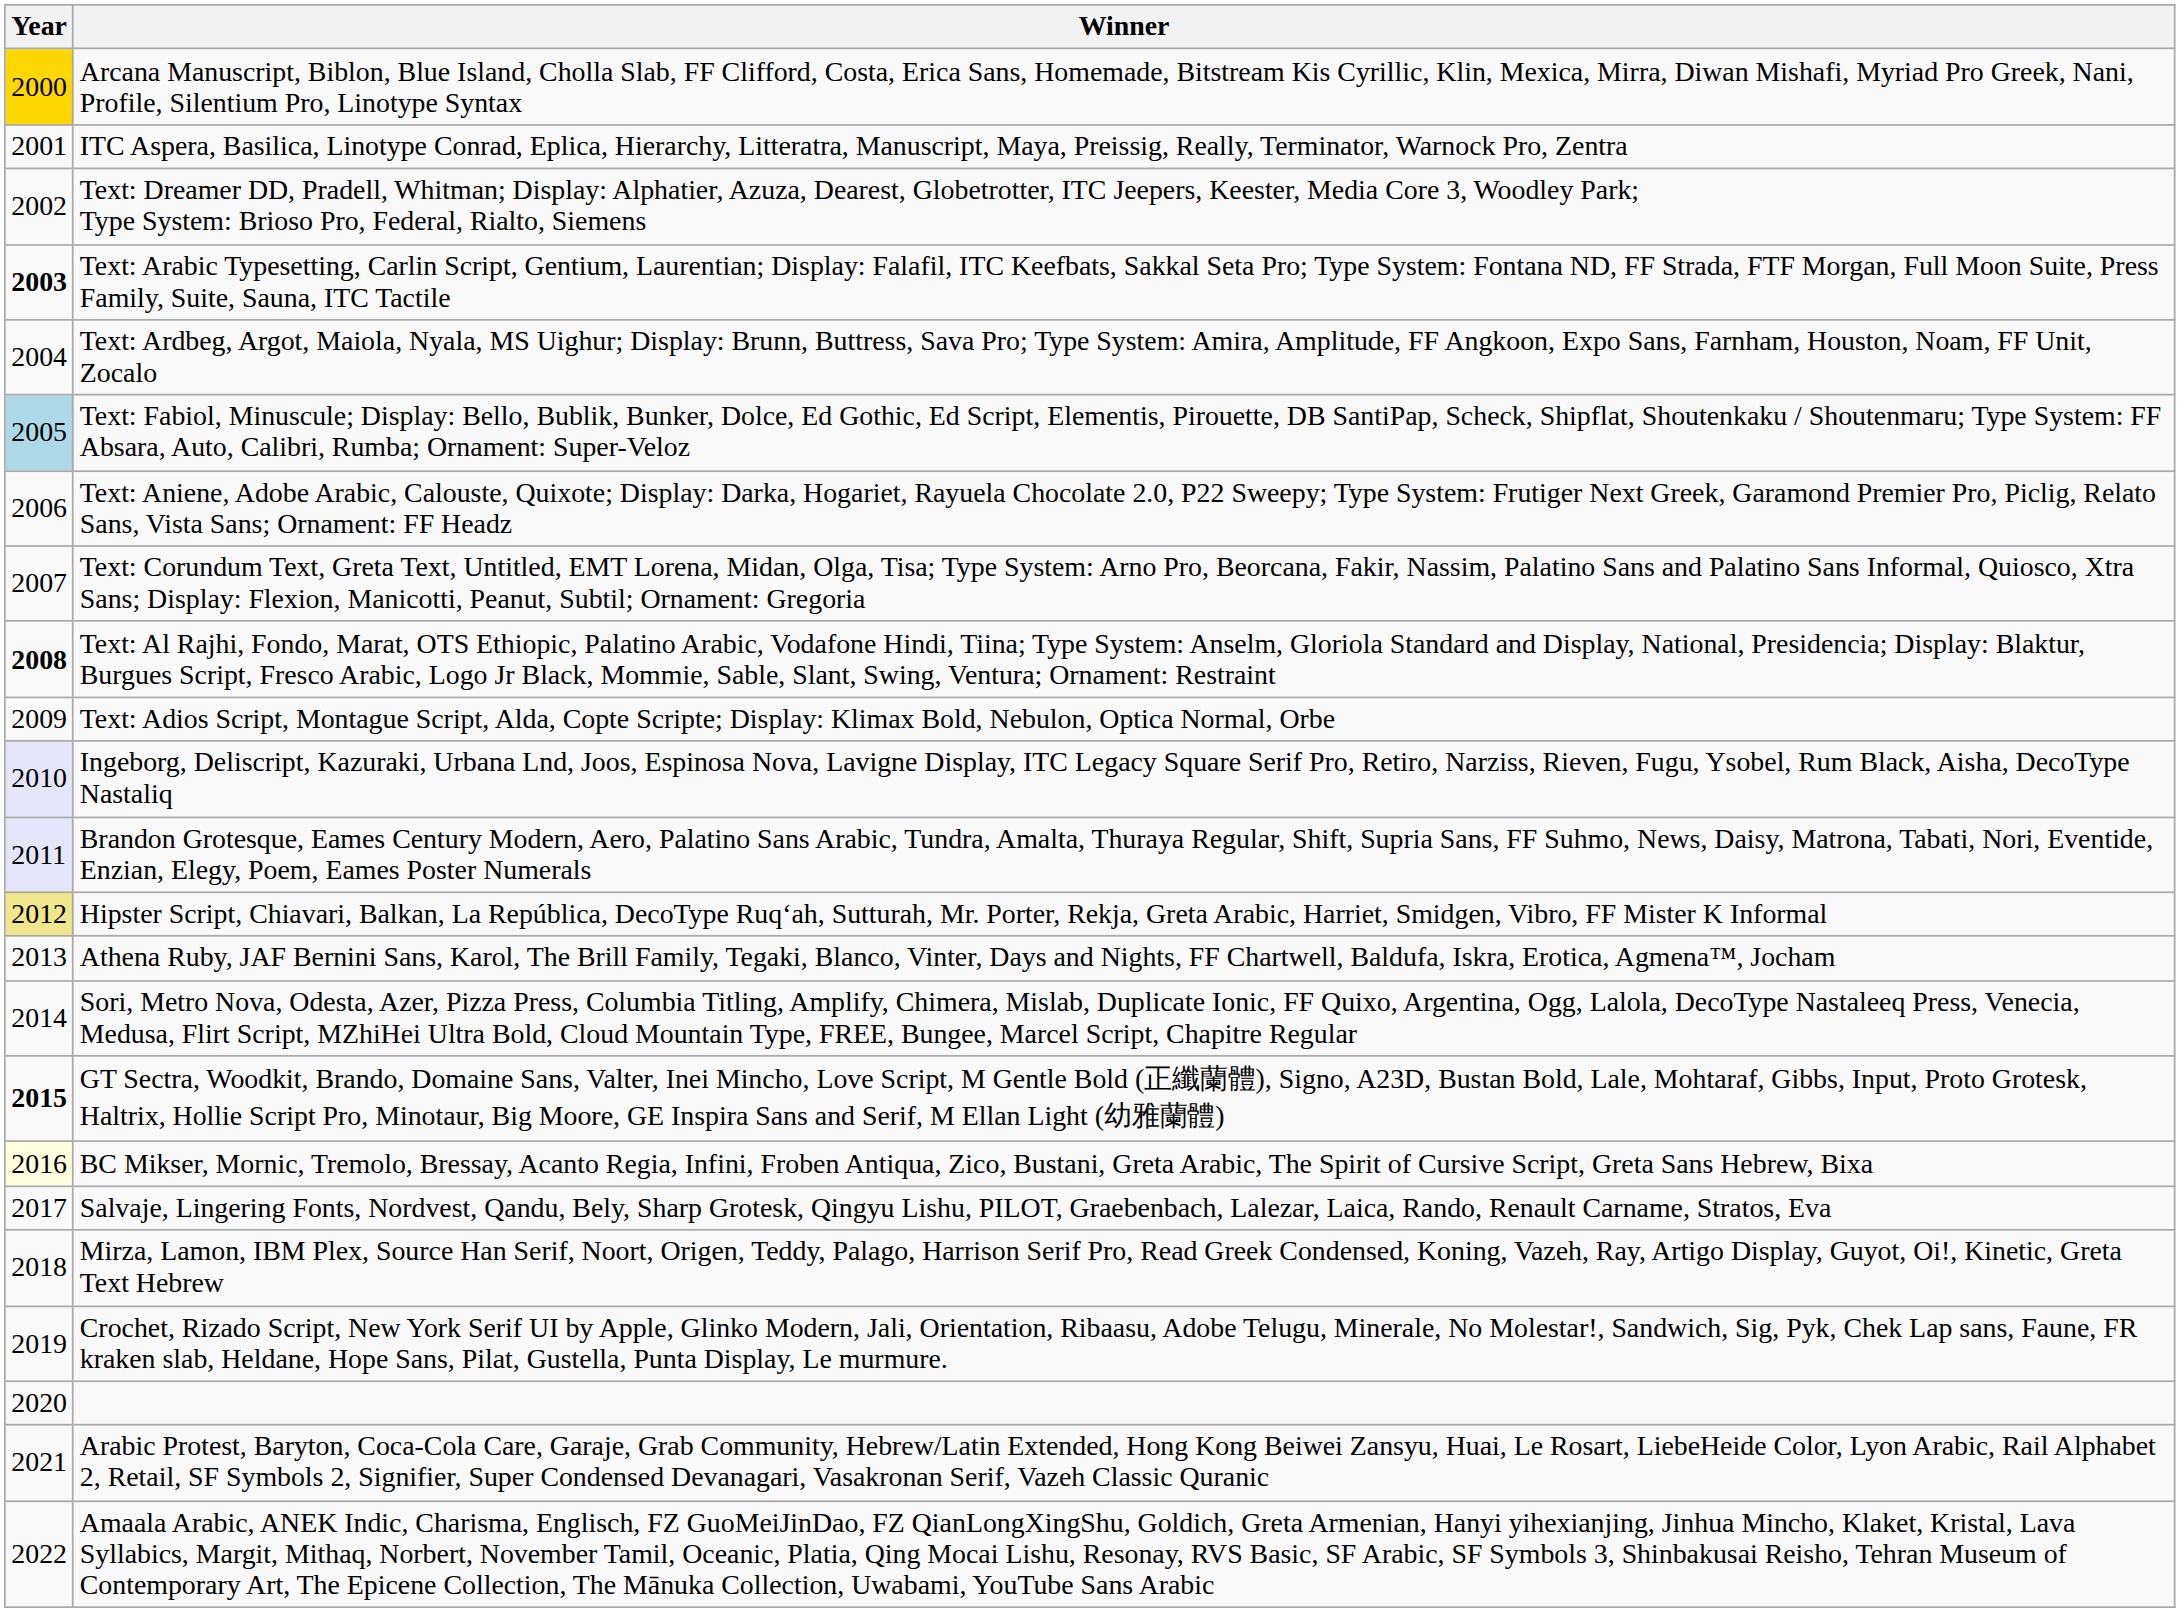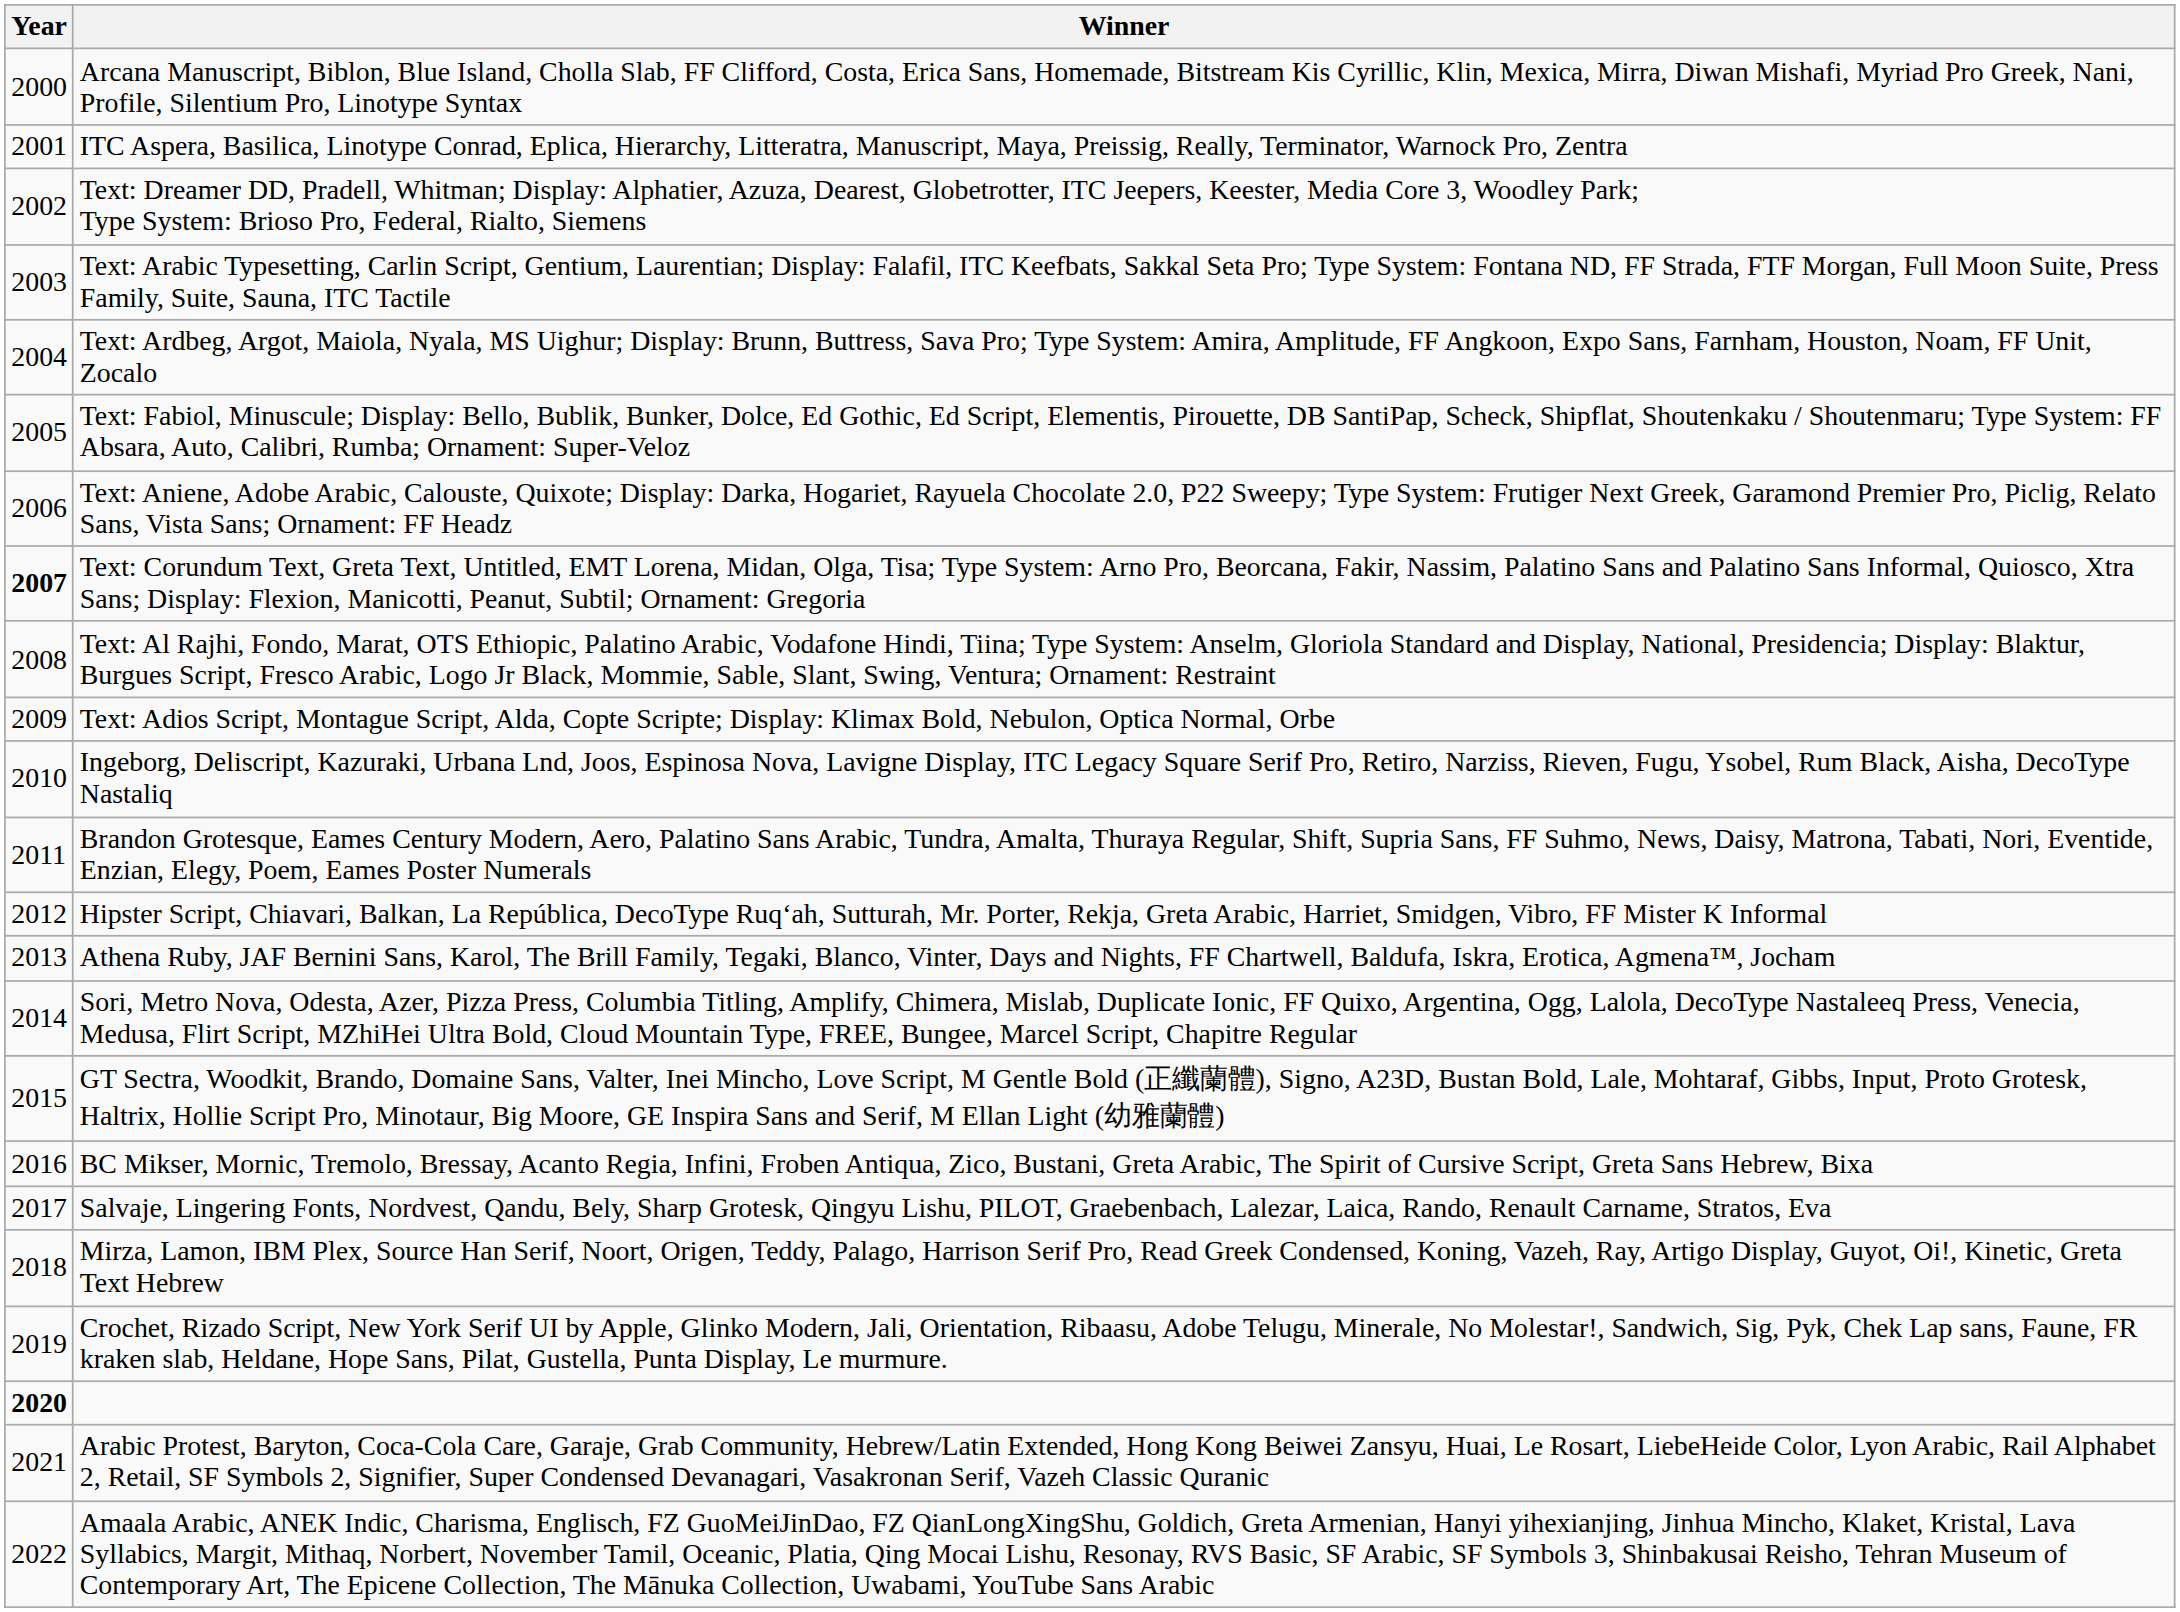(39, 86) gold background -> (39, 86) no background
(39, 281) bold -> (39, 281) normal
(39, 432) lightblue background -> (39, 432) no background
(39, 583) normal -> (39, 583) bold
(39, 658) bold -> (39, 658) normal
(39, 778) lavender background -> (39, 778) no background
(39, 853) lavender background -> (39, 853) no background
(39, 913) khaki background -> (39, 913) no background
(39, 1098) bold -> (39, 1098) normal
(39, 1163) lightyellow background -> (39, 1163) no background
(39, 1402) normal -> (39, 1402) bold
